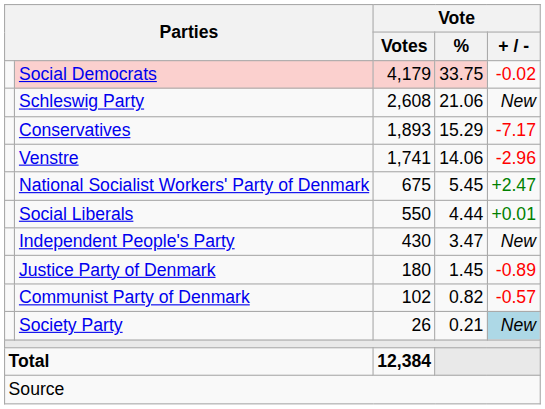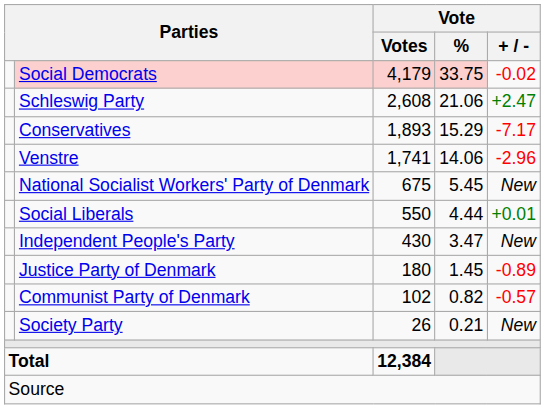(518, 102) New -> (514, 102) +2.47
(514, 185) +2.47 -> (518, 185) New
(518, 325) lightblue background -> (518, 325) no background
